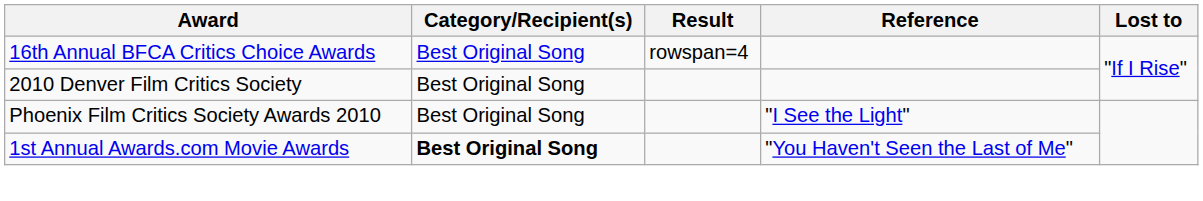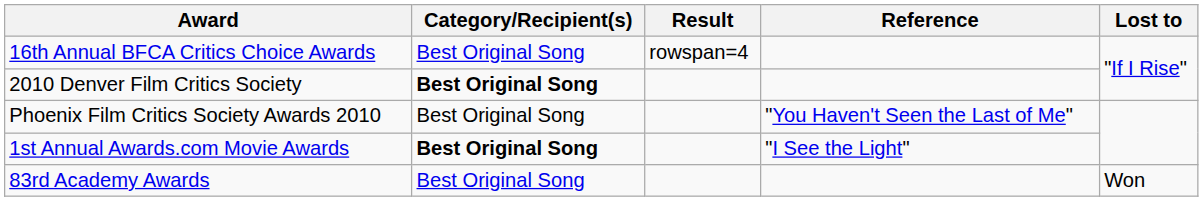(501, 84) normal -> (507, 84) bold
(837, 116) "I See the Light" -> (919, 116) "You Haven't Seen the Last of Me"
(919, 148) "You Haven't Seen the Last of Me" -> (837, 148) "I See the Light"
+ row: (109, 180)
